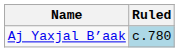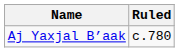(152, 37) lightblue background -> (152, 37) no background
